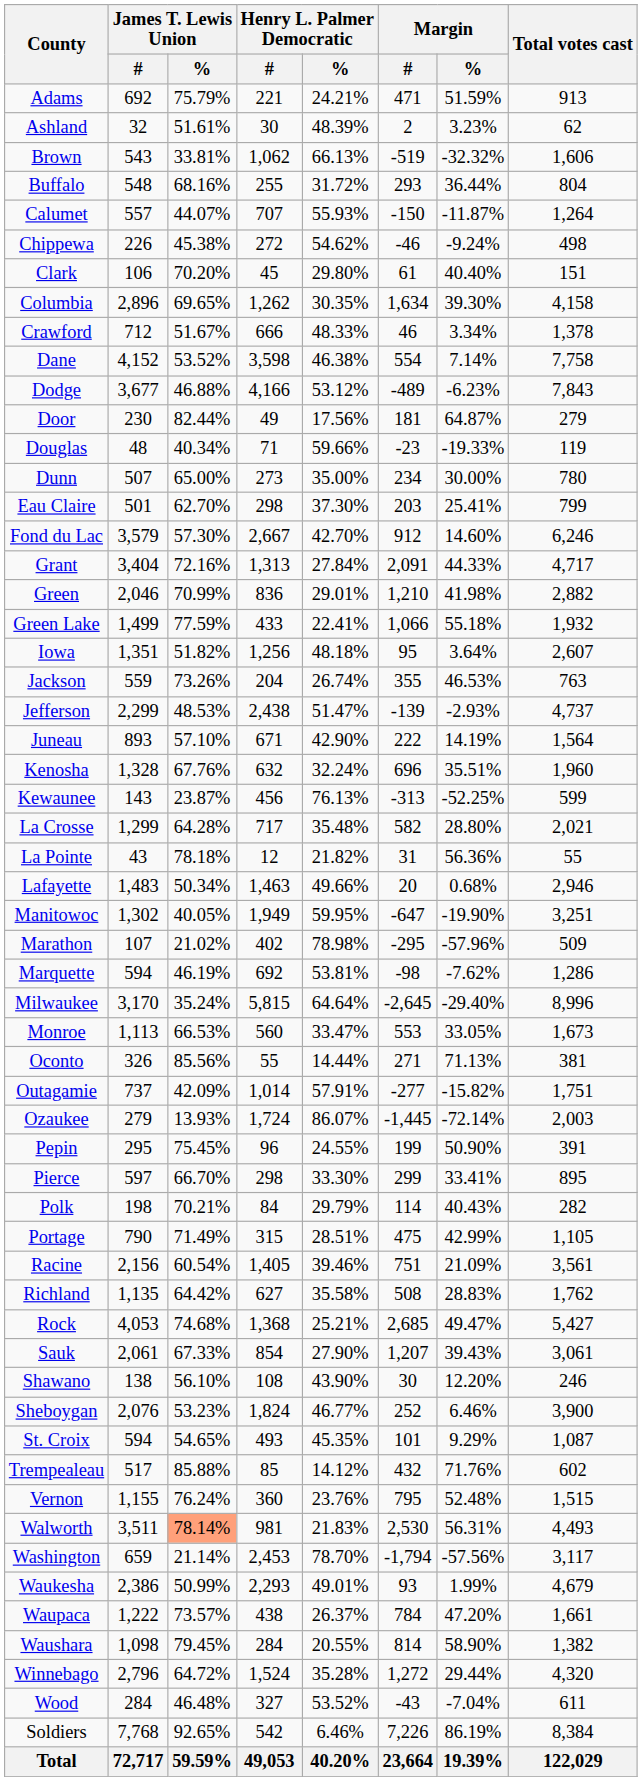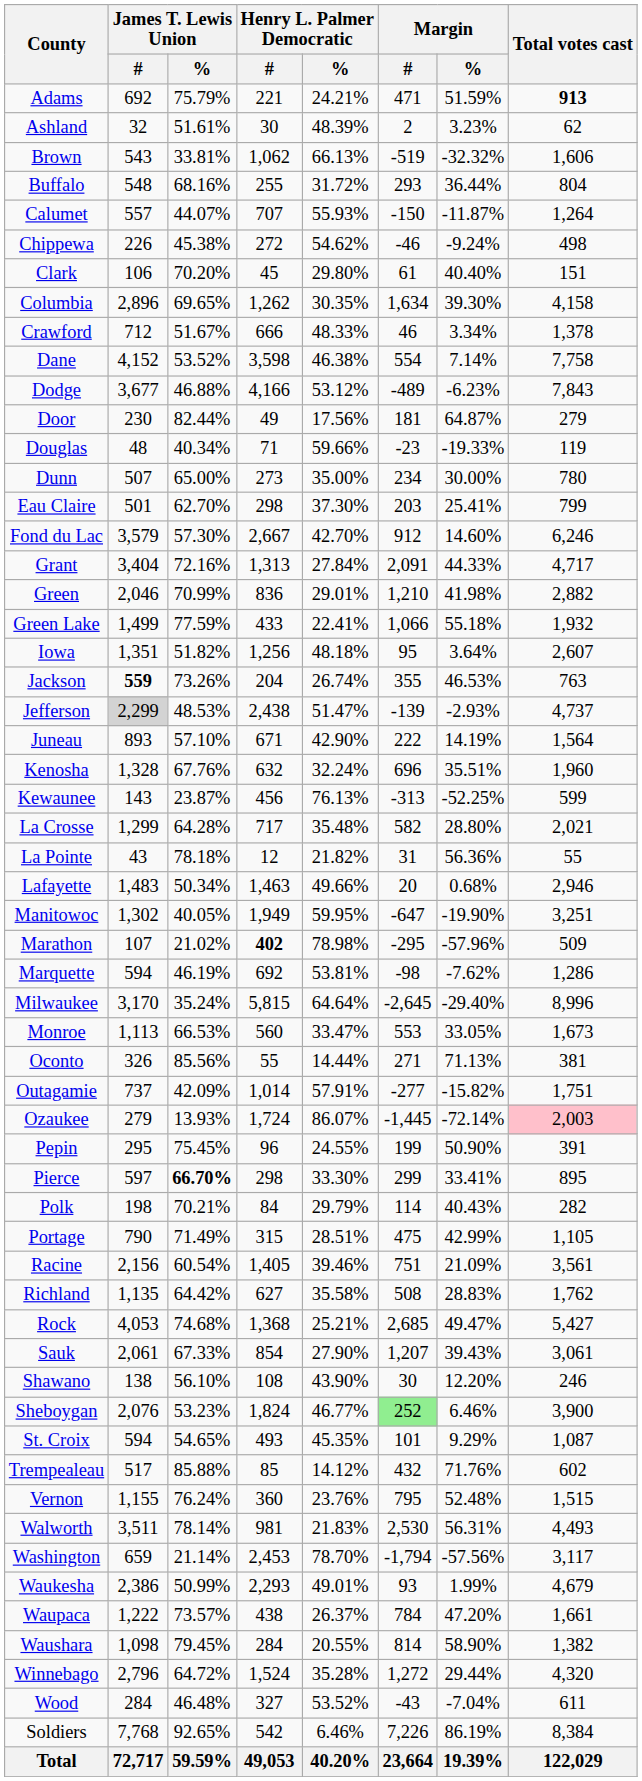(573, 98) normal -> (573, 98) bold
(138, 681) normal -> (138, 681) bold
(138, 710) no background -> (138, 710) lightgrey background
(269, 944) normal -> (269, 944) bold
(573, 1119) no background -> (573, 1119) pink background
(202, 1177) normal -> (202, 1177) bold
(408, 1411) no background -> (408, 1411) lightgreen background
(202, 1528) lightsalmon background -> (202, 1528) no background
